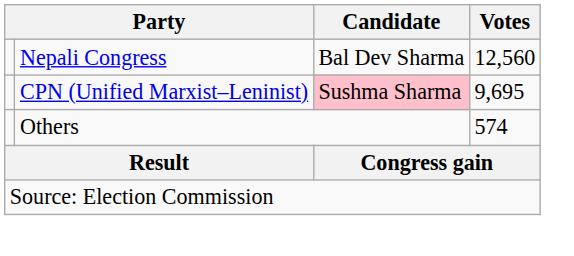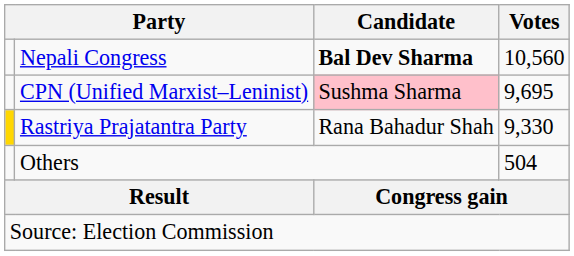(391, 57) normal -> (396, 57) bold
(505, 57) 12,560 -> (534, 57) 10,560
+ row: (133, 127)
(491, 127) 574 -> (520, 162) 504
